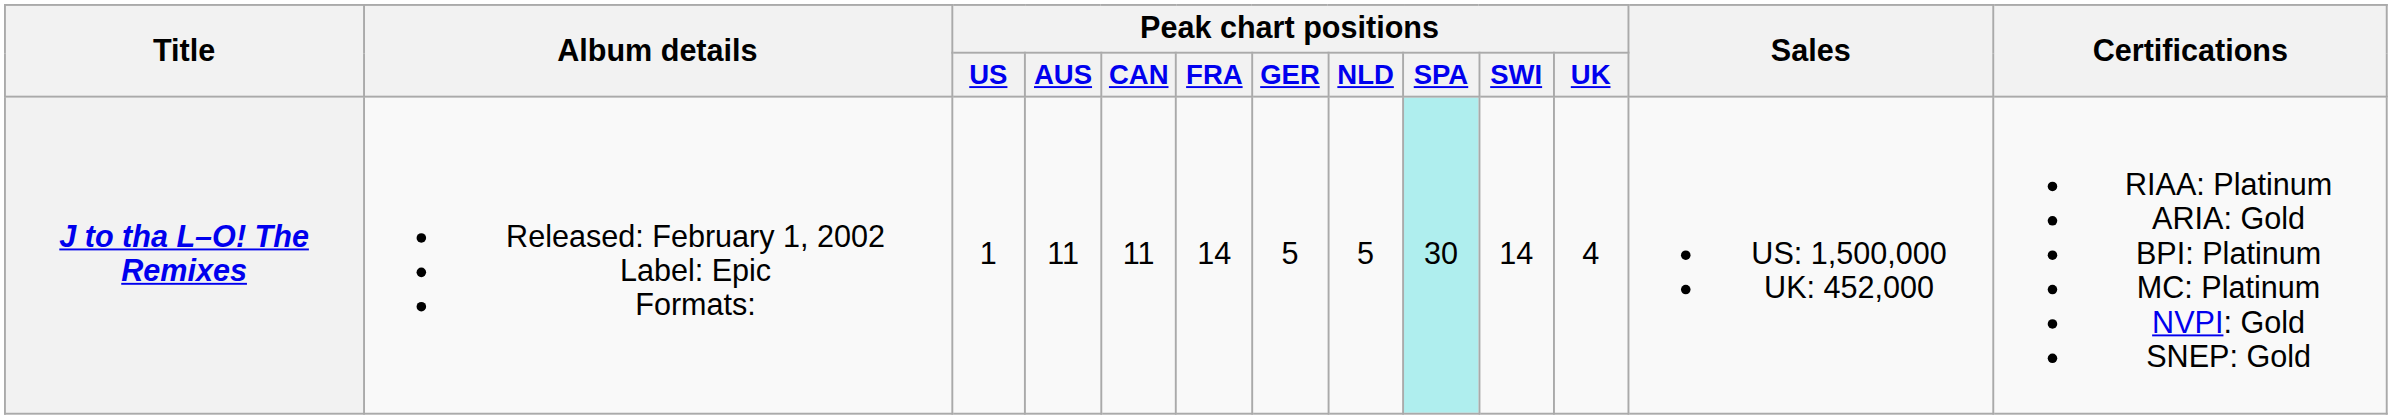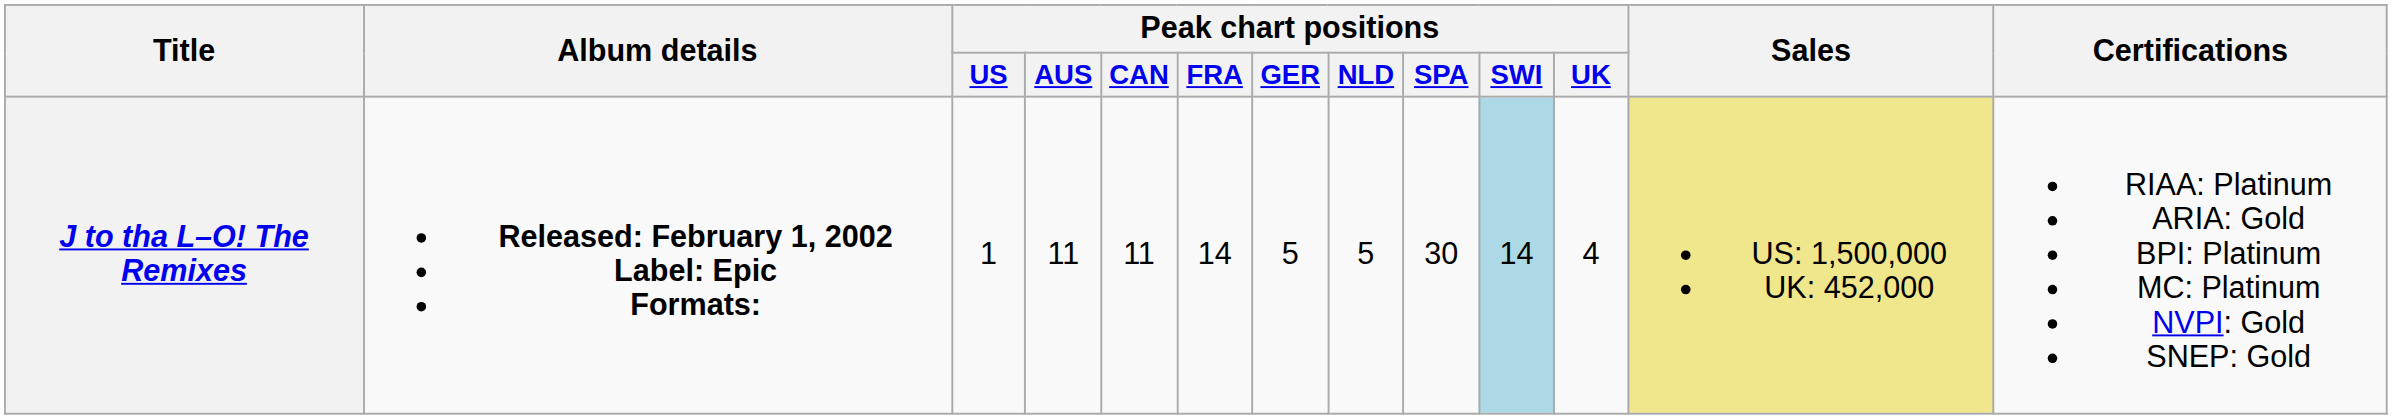(657, 272) normal -> (657, 272) bold
(1441, 254) paleturquoise background -> (1441, 254) no background
(1516, 254) no background -> (1516, 254) lightblue background
(1811, 272) no background -> (1811, 272) khaki background
